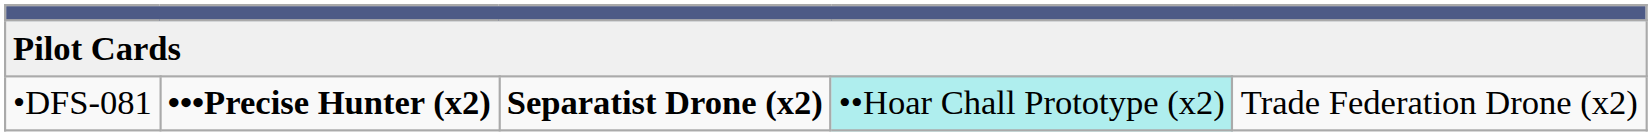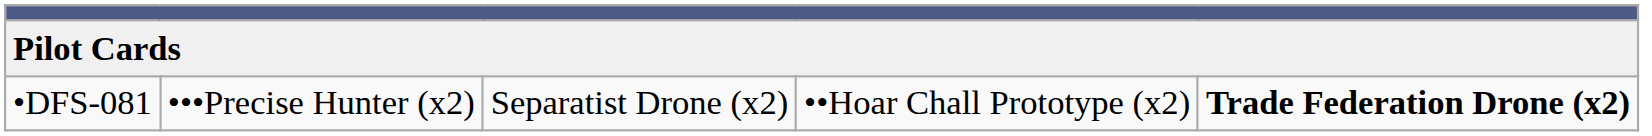(329, 102) bold -> (321, 102) normal
(665, 102) bold -> (639, 102) normal
(1032, 102) paleturquoise background -> (997, 102) no background
(1439, 102) normal -> (1418, 102) bold
